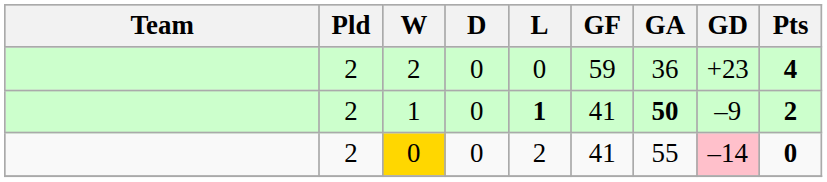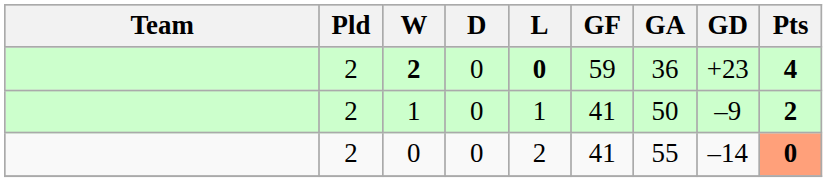(414, 68) normal -> (414, 68) bold
(539, 68) normal -> (539, 68) bold
(539, 111) bold -> (539, 111) normal
(665, 111) bold -> (665, 111) normal
(414, 153) gold background -> (414, 153) no background
(728, 153) pink background -> (728, 153) no background
(791, 153) no background -> (791, 153) lightsalmon background
